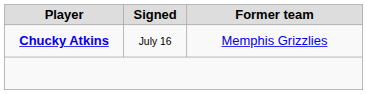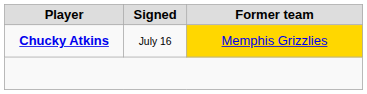(274, 41) no background -> (274, 41) gold background
